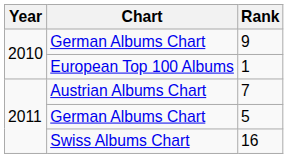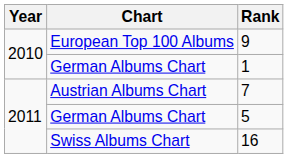(128, 41) German Albums Chart -> (142, 41) European Top 100 Albums
(142, 66) European Top 100 Albums -> (128, 66) German Albums Chart
